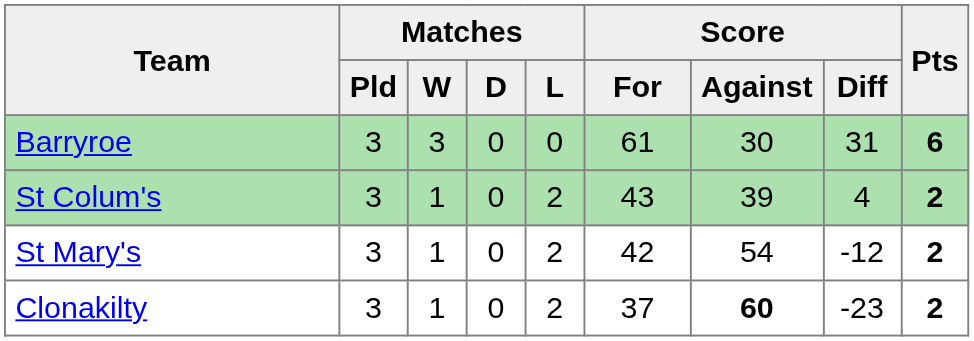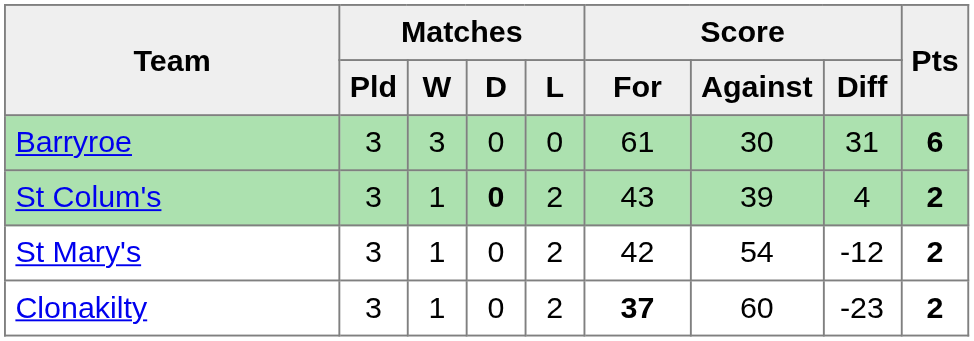(496, 197) normal -> (496, 197) bold
(637, 307) normal -> (637, 307) bold
(757, 307) bold -> (757, 307) normal
